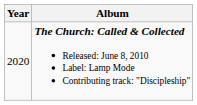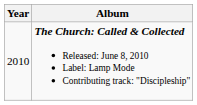(18, 61) 2020 -> (18, 61) 2010
